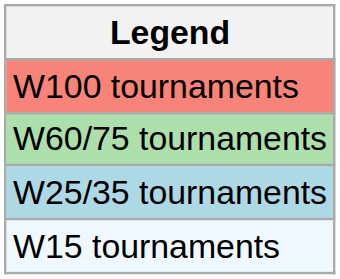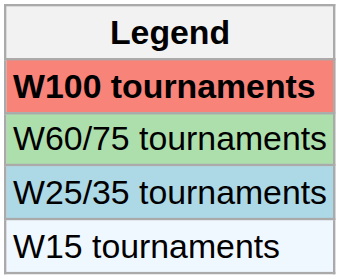(156, 86) normal -> (164, 86) bold
